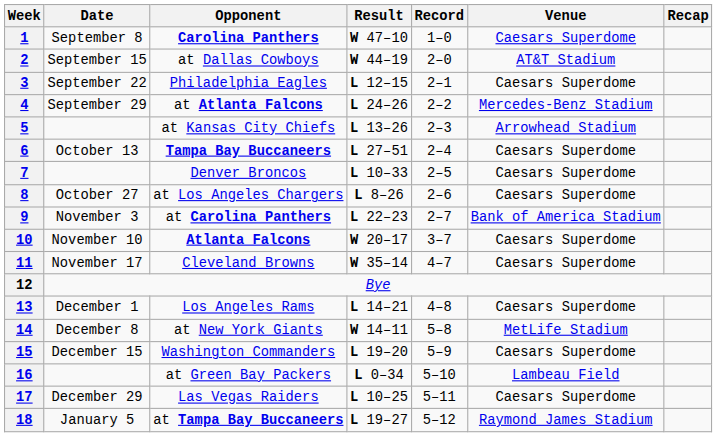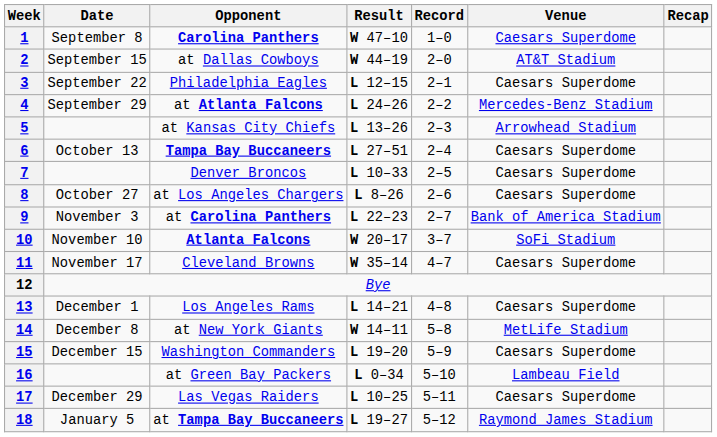(566, 240) Caesars Superdome -> (566, 240) SoFi Stadium
